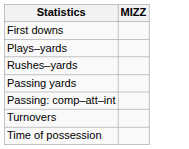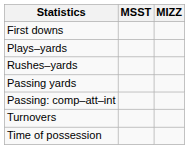+ column: (136, 13)
